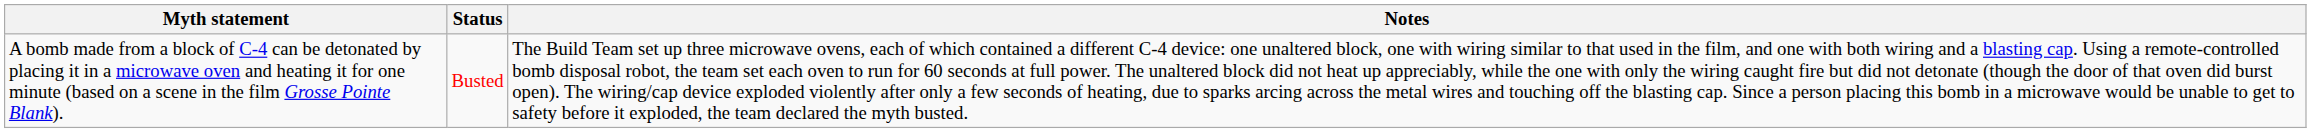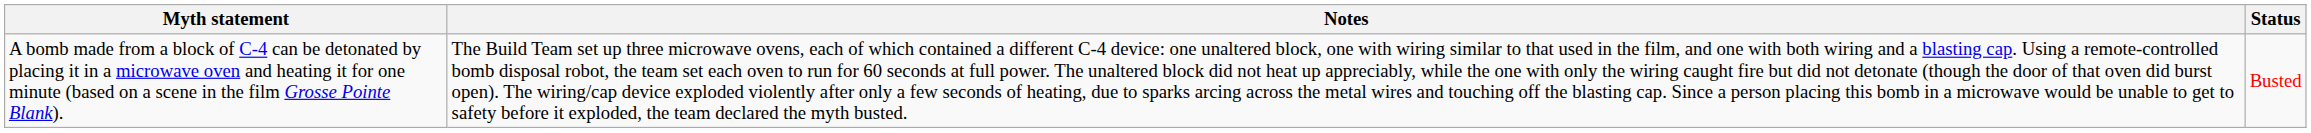columns swapped: (478, 19) <-> (1407, 19)
